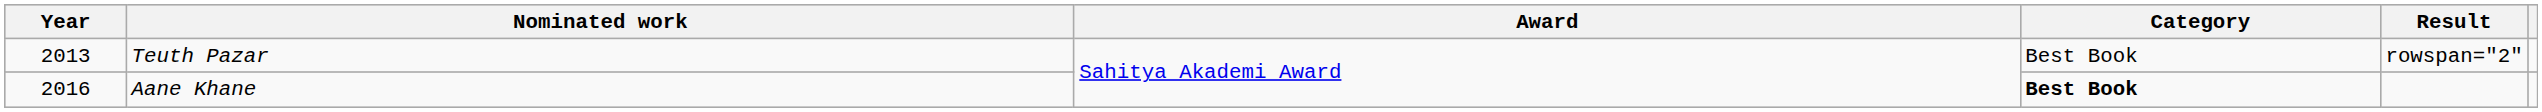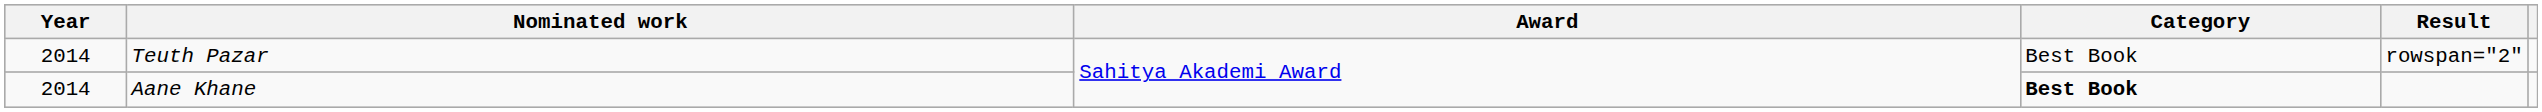(66, 56) 2013 -> (66, 56) 2014
(66, 90) 2016 -> (66, 90) 2014
